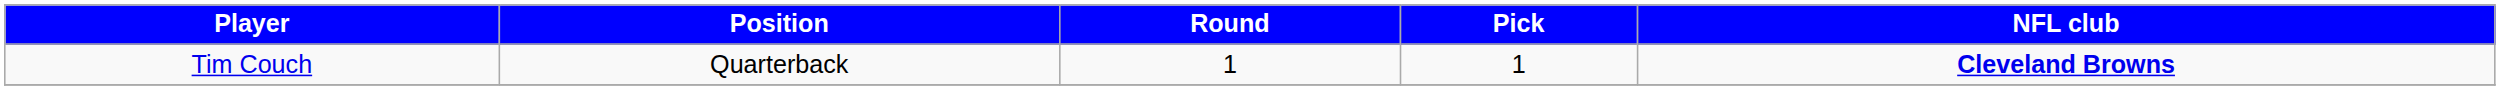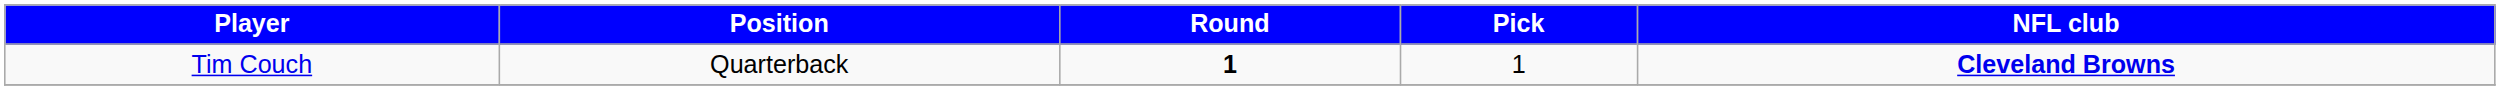(1230, 64) normal -> (1230, 64) bold
